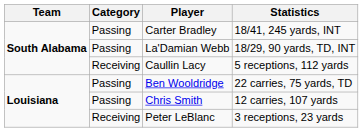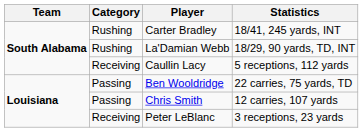(111, 30) Passing -> (112, 30) Rushing
(111, 48) Passing -> (112, 48) Rushing
